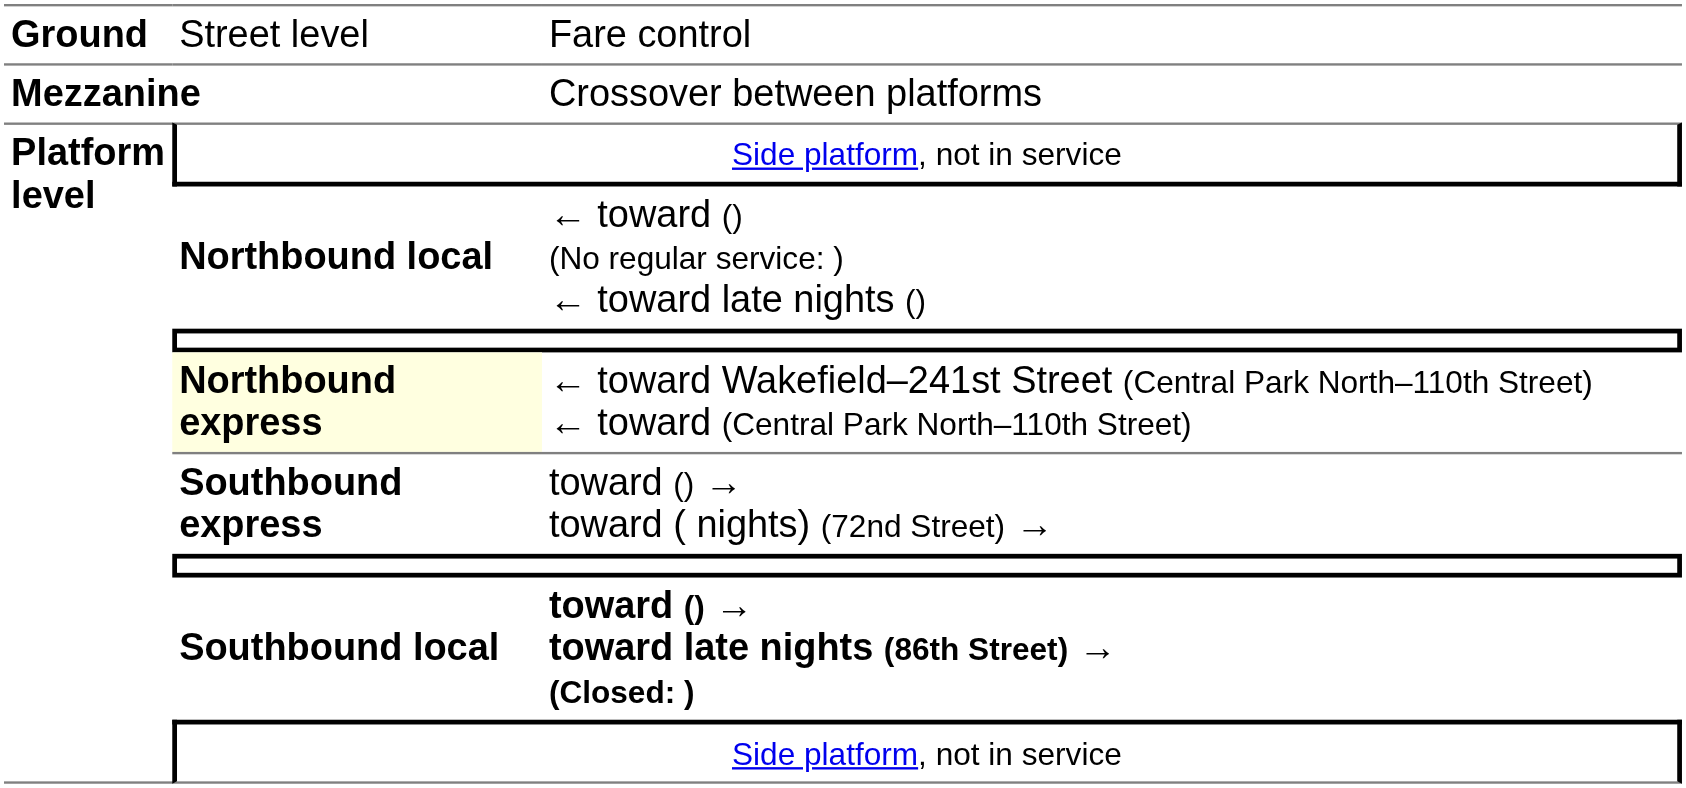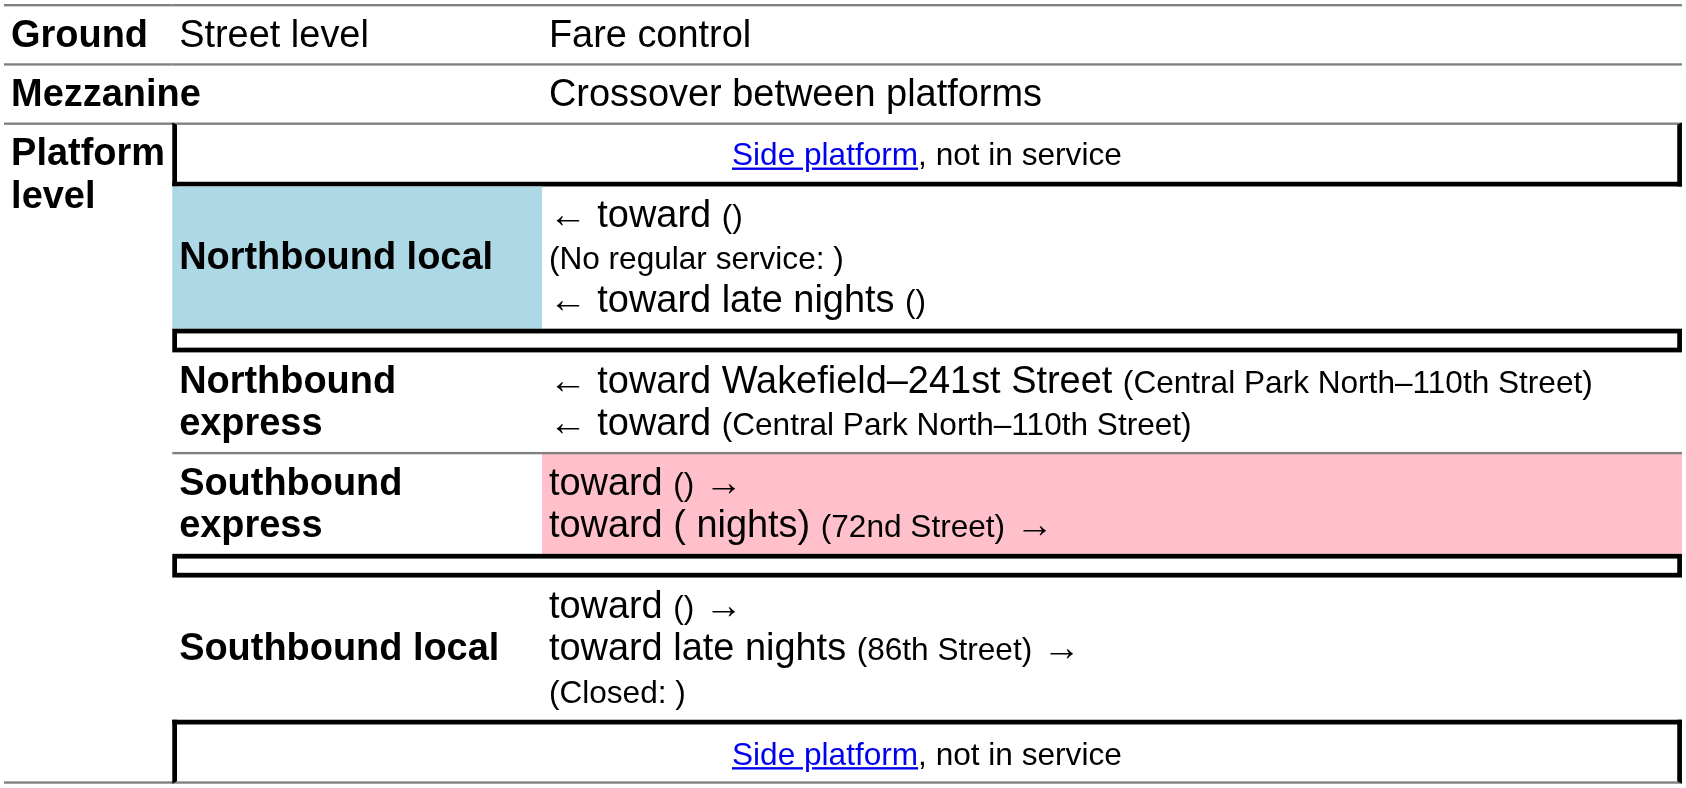(336, 256) no background -> (336, 256) lightblue background
(288, 401) lightyellow background -> (288, 401) no background
(801, 503) no background -> (801, 503) pink background
(833, 647) bold -> (815, 647) normal
